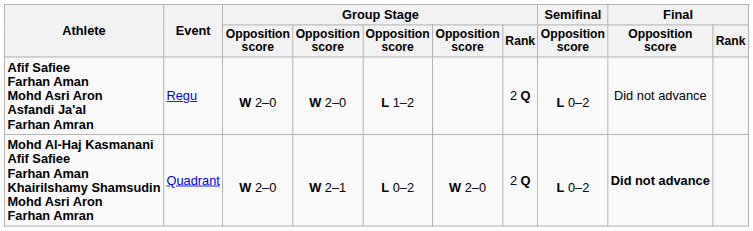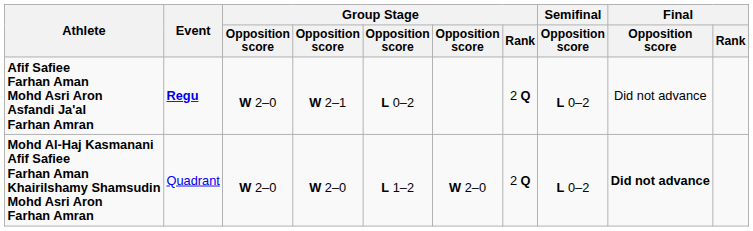(182, 96) normal -> (182, 96) bold
(328, 103) W 2–0 -> (328, 103) W 2–1
(398, 103) L 1–2 -> (398, 103) L 0–2
(328, 188) W 2–1 -> (328, 188) W 2–0
(398, 188) L 0–2 -> (398, 188) L 1–2
